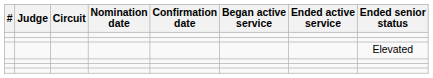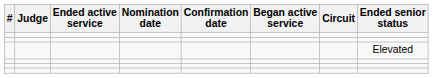columns swapped: (69, 18) <-> (323, 18)
